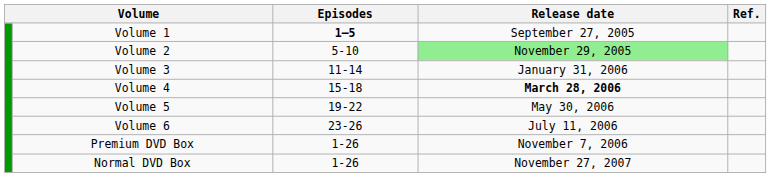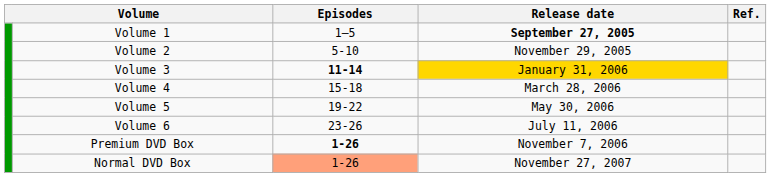(345, 32) bold -> (345, 32) normal
(573, 32) normal -> (573, 32) bold
(573, 51) lightgreen background -> (573, 51) no background
(345, 70) normal -> (345, 70) bold
(573, 70) no background -> (573, 70) gold background
(573, 88) bold -> (573, 88) normal
(345, 144) normal -> (345, 144) bold
(345, 163) no background -> (345, 163) lightsalmon background
